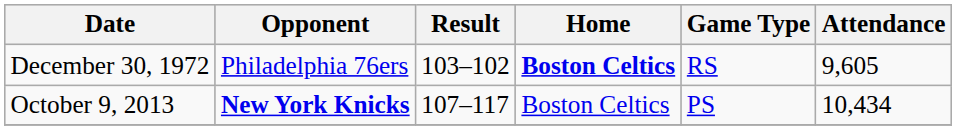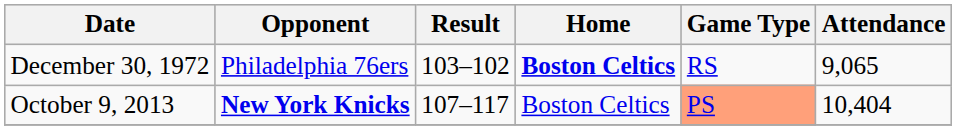(850, 64) 9,605 -> (850, 64) 9,065
(701, 104) no background -> (701, 104) lightsalmon background
(857, 104) 10,434 -> (857, 104) 10,404
